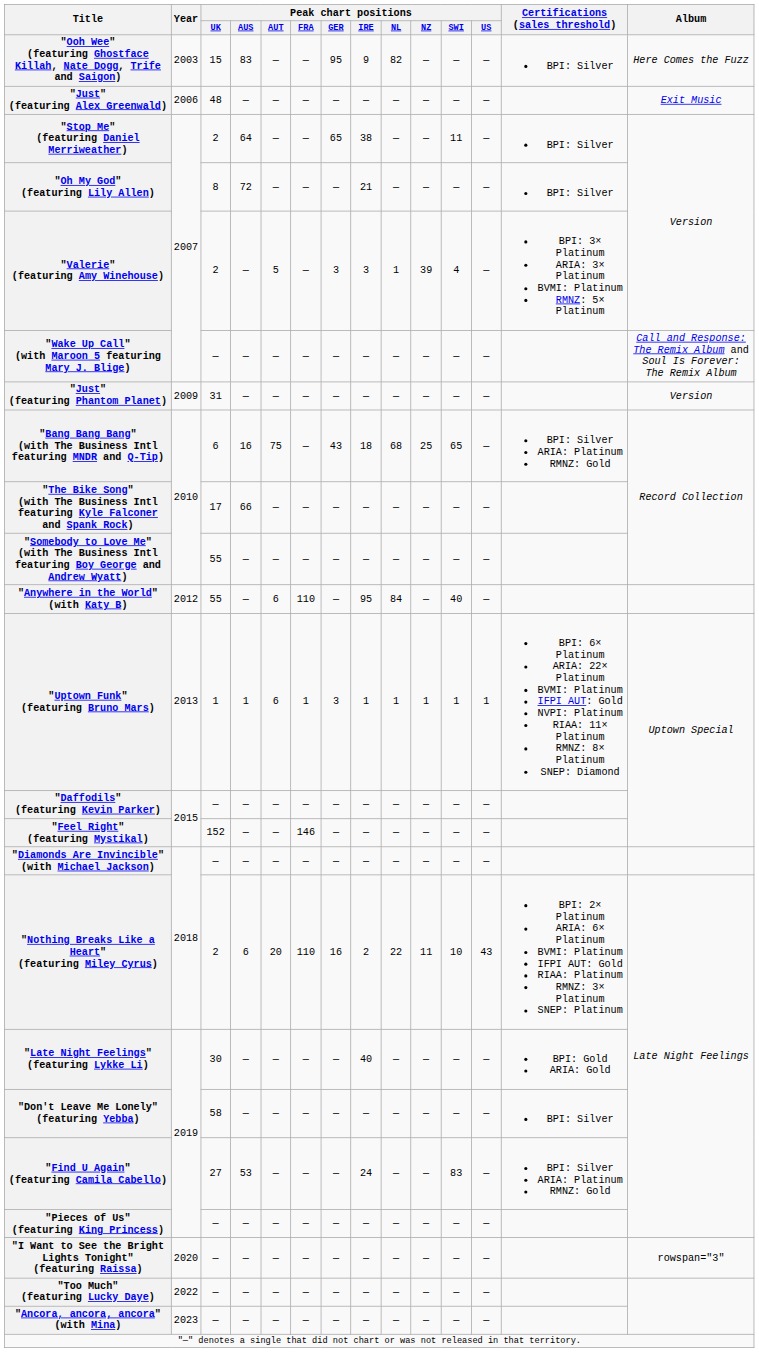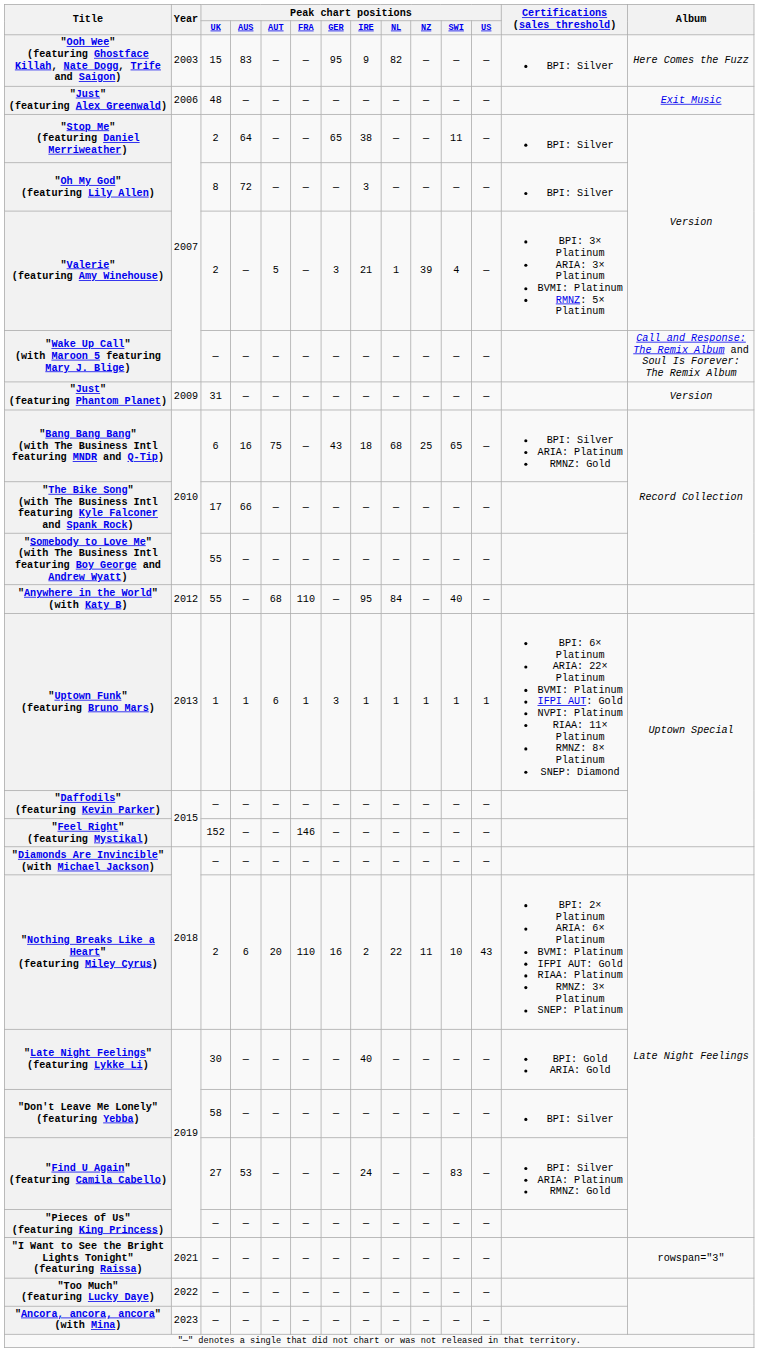(366, 187) 21 -> (366, 187) 3
(366, 271) 3 -> (366, 271) 21
(276, 599) 6 -> (276, 599) 68
(186, 1258) 2020 -> (186, 1258) 2021
